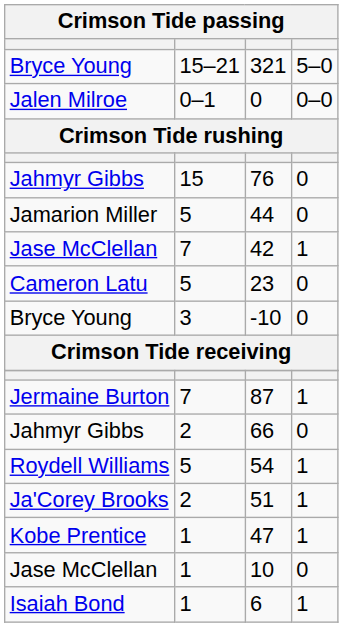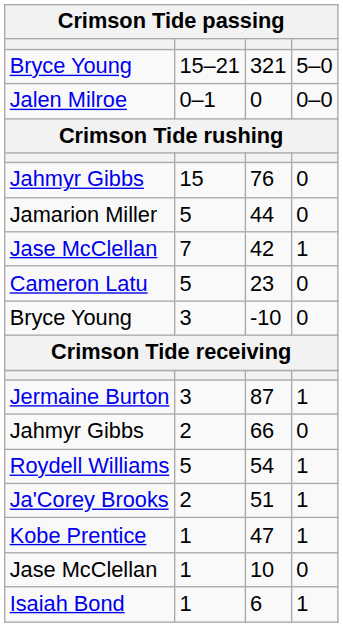(185, 396) 7 -> (185, 396) 3
